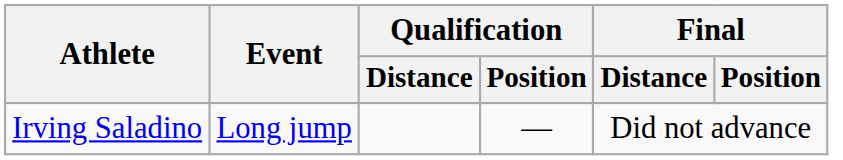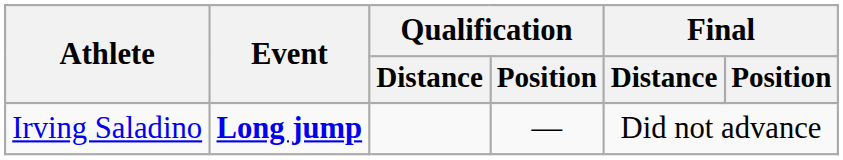(284, 128) normal -> (289, 128) bold
